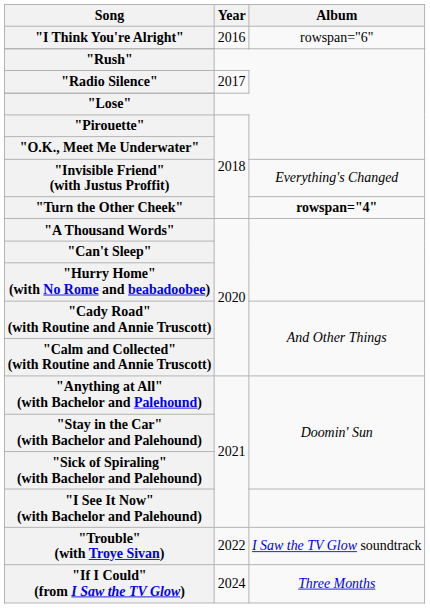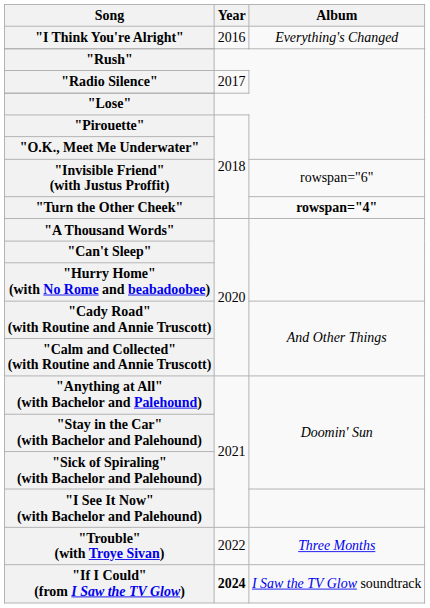(337, 37) rowspan="6" -> (337, 37) Everything's Changed
(337, 177) Everything's Changed -> (337, 177) rowspan="6"
(337, 546) I Saw the TV Glow soundtrack -> (337, 546) Three Months
(232, 583) normal -> (232, 583) bold
(337, 583) Three Months -> (337, 583) I Saw the TV Glow soundtrack
